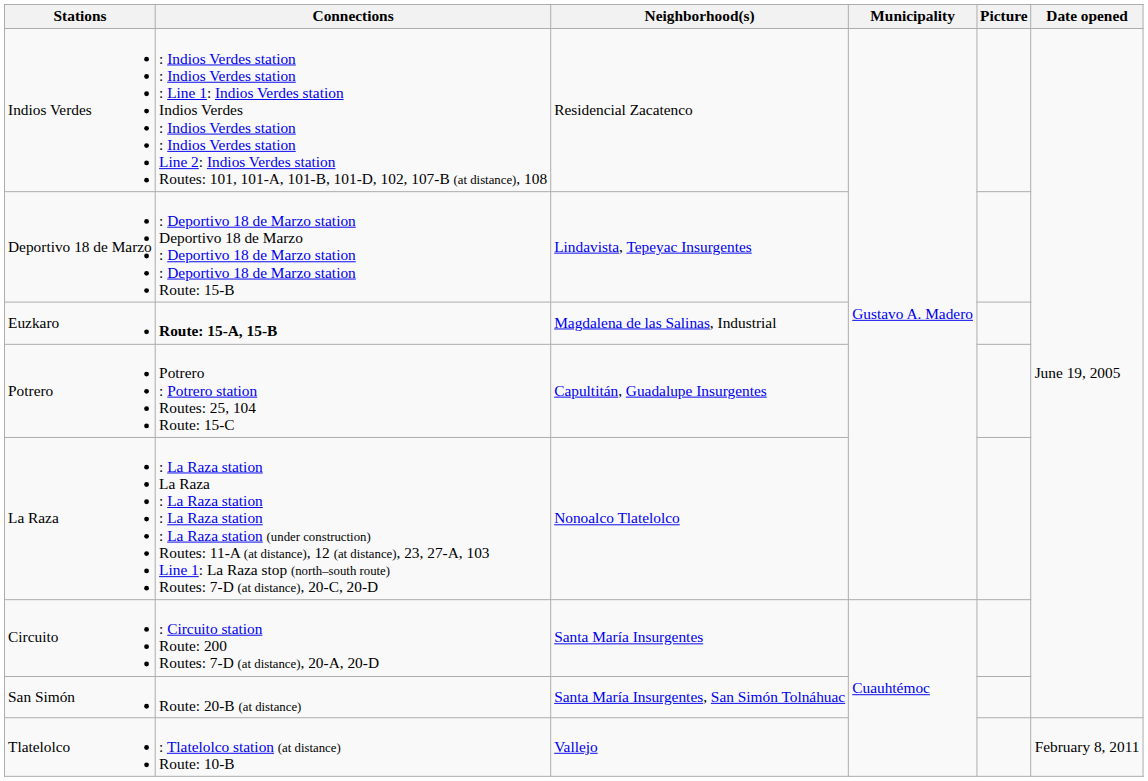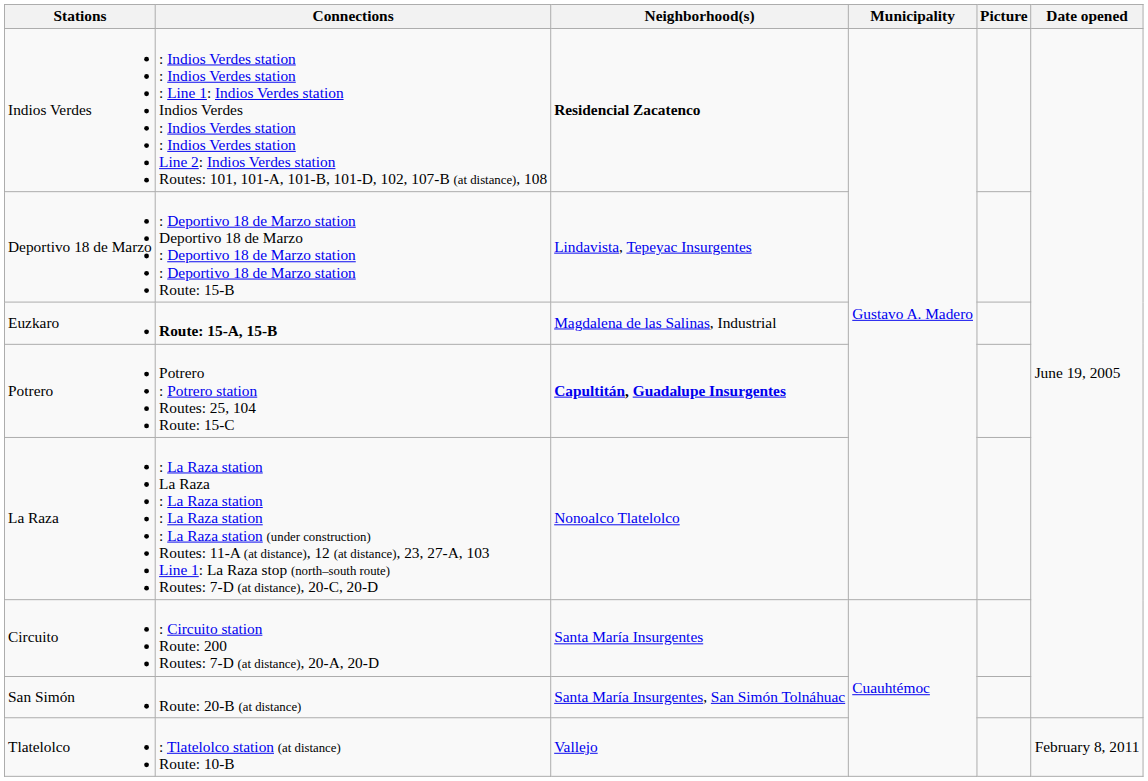(623, 110) normal -> (627, 110) bold
(660, 390) normal -> (670, 390) bold
